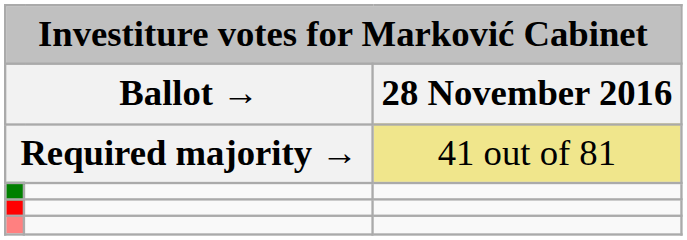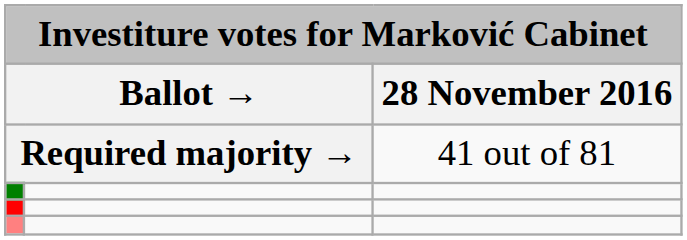(527, 151) khaki background -> (527, 151) no background
